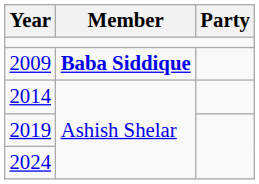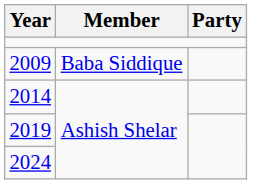(126, 63) bold -> (122, 63) normal
